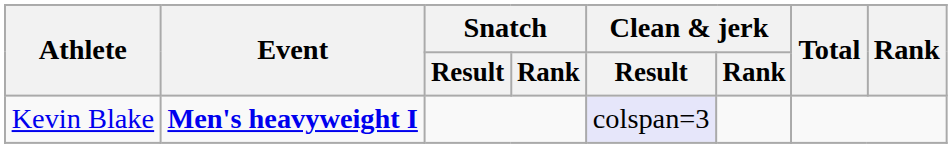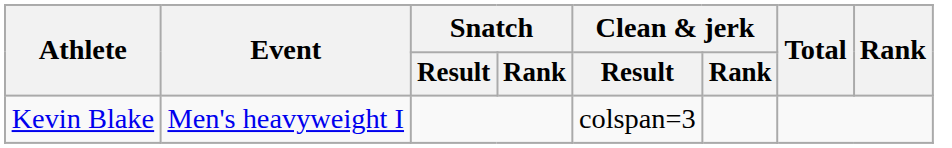(293, 119) bold -> (286, 119) normal
(651, 119) lavender background -> (637, 119) no background
